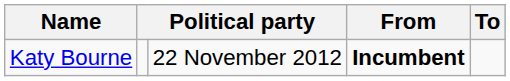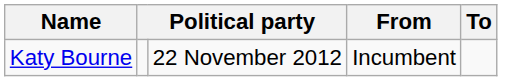(408, 57) bold -> (404, 57) normal
